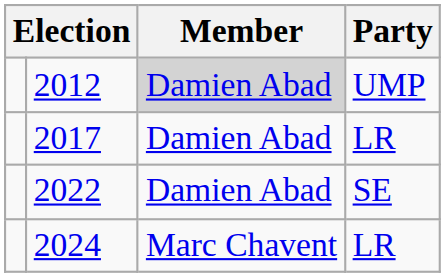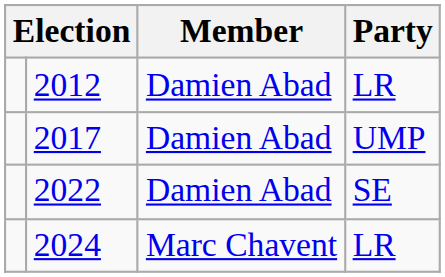(239, 84) lightgrey background -> (239, 84) no background
(389, 84) UMP -> (374, 84) LR
(374, 137) LR -> (389, 137) UMP
